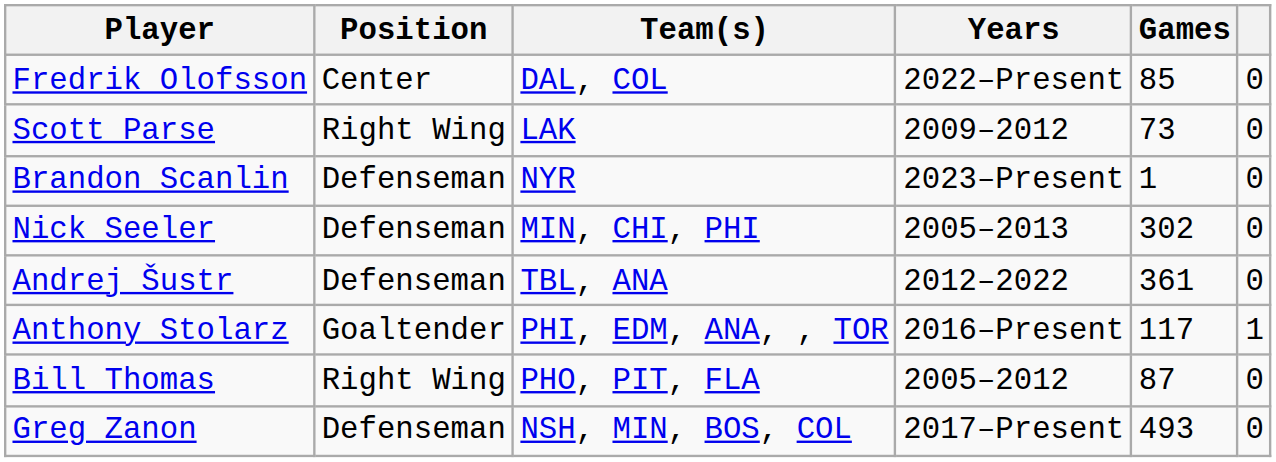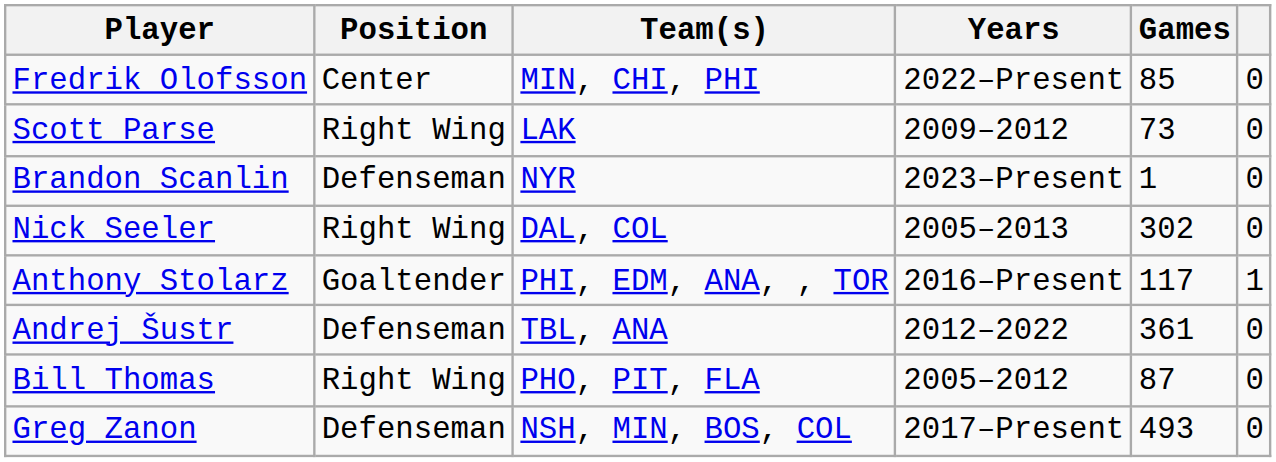(594, 80) DAL, COL -> (640, 80) MIN, CHI, PHI
(414, 230) Defenseman -> (414, 230) Right Wing
(640, 230) MIN, CHI, PHI -> (594, 230) DAL, COL
rows swapped: (151, 330) <-> (123, 280)
